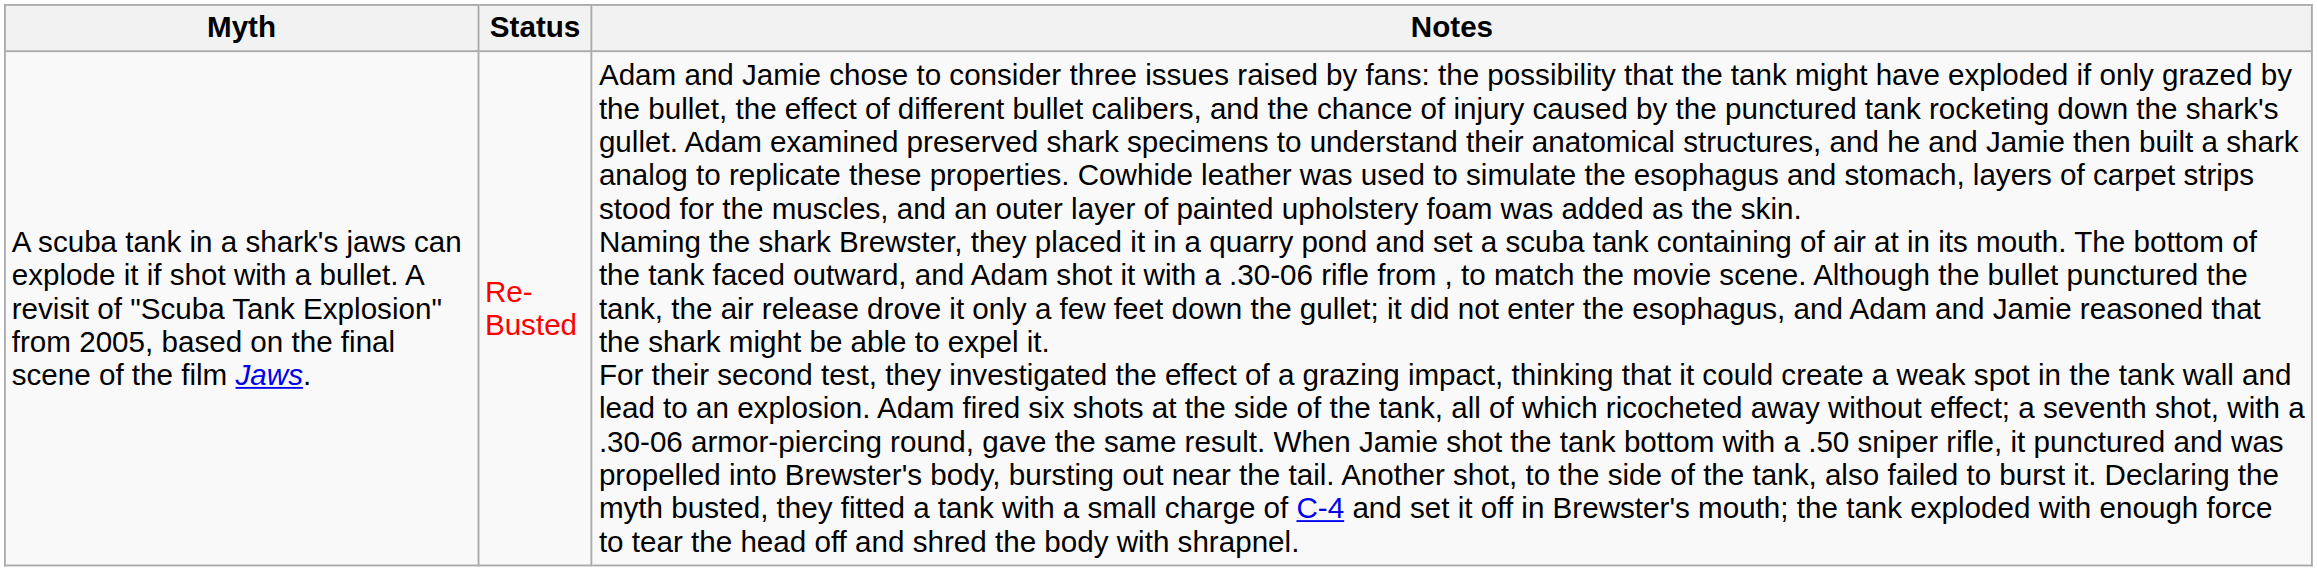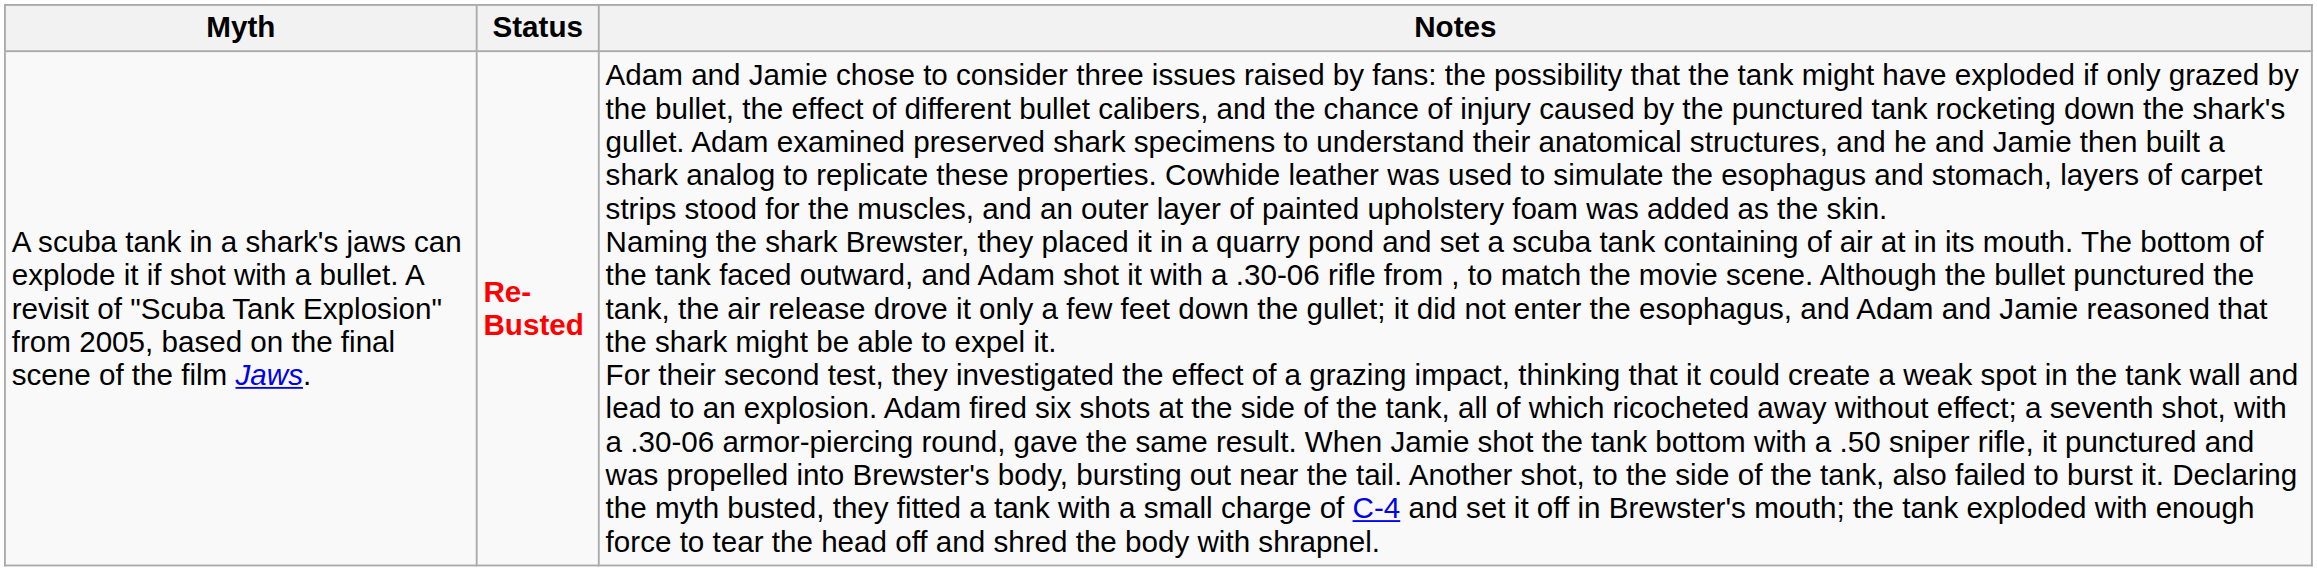(531, 308) normal -> (534, 308) bold
